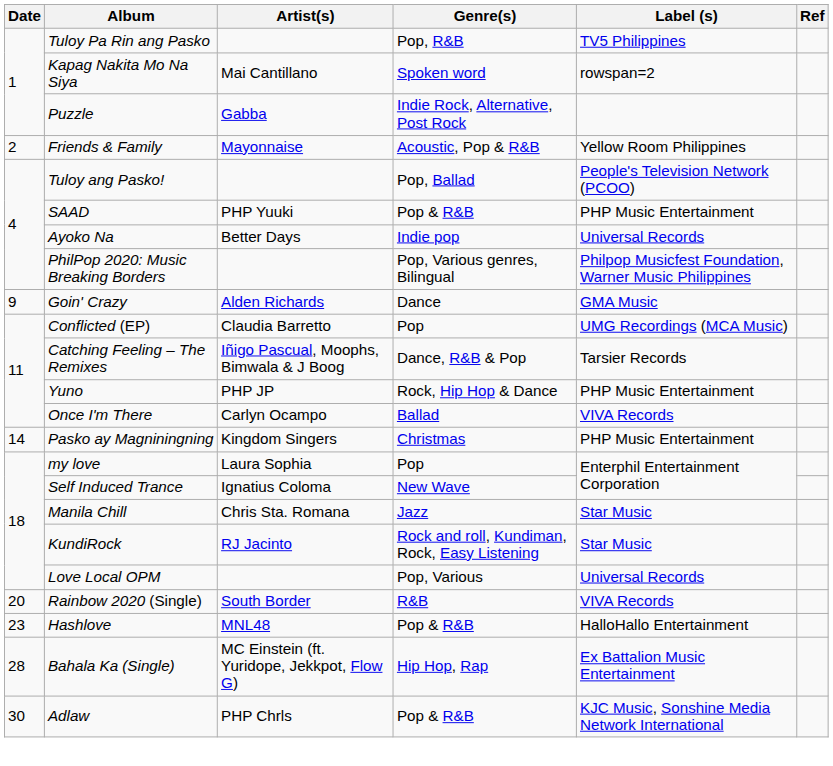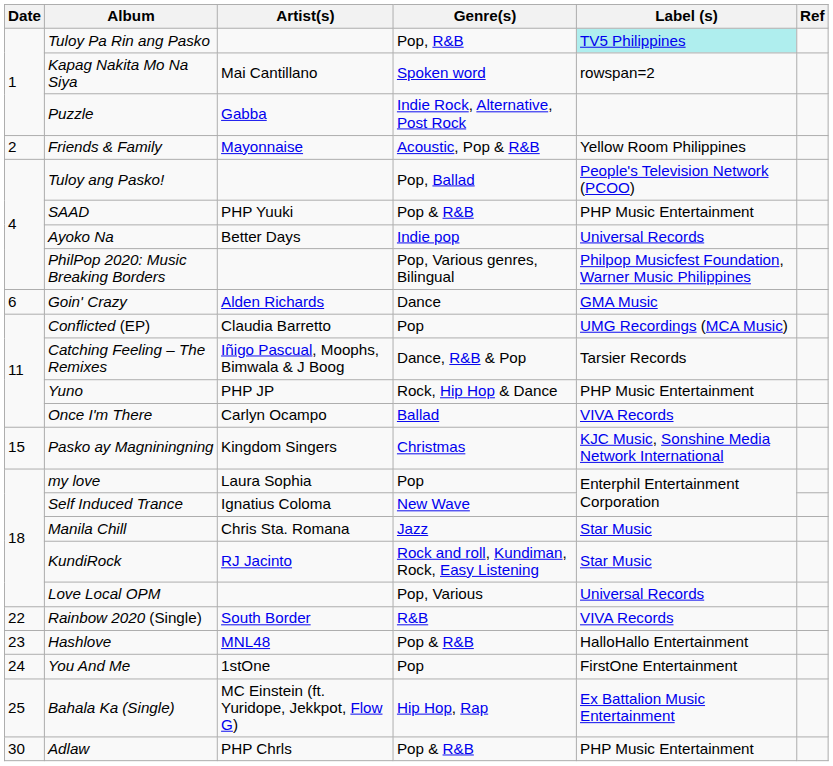(633, 40) no background -> (633, 40) paleturquoise background
(12, 301) 9 -> (12, 301) 6
(16, 439) 14 -> (16, 448) 15
(667, 439) PHP Music Entertainment -> (675, 448) KJC Music, Sonshine Media Network International
(16, 601) 20 -> (16, 618) 22
+ row: (89, 666)
(16, 666) 28 -> (16, 707) 25
(675, 716) KJC Music, Sonshine Media Network International -> (667, 749) PHP Music Entertainment
